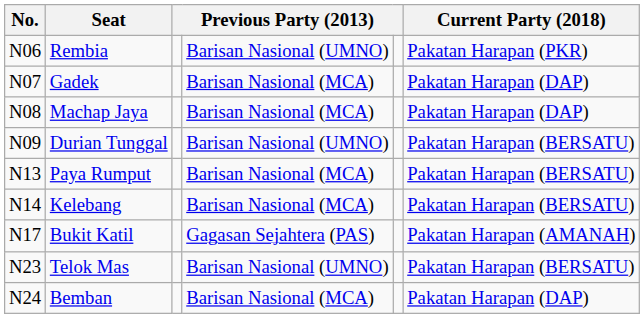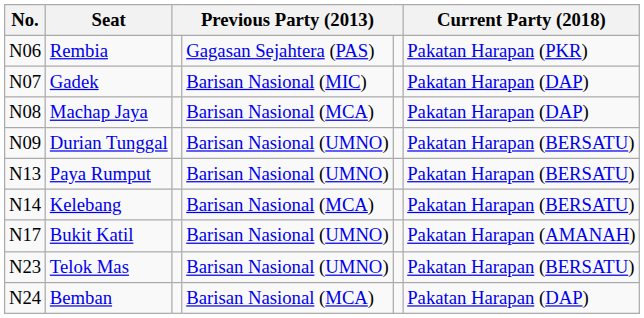(287, 50) Barisan Nasional (UMNO) -> (280, 50) Gagasan Sejahtera (PAS)
(280, 81) Barisan Nasional (MCA) -> (277, 81) Barisan Nasional (MIC)
(280, 174) Barisan Nasional (MCA) -> (287, 174) Barisan Nasional (UMNO)
(280, 235) Gagasan Sejahtera (PAS) -> (287, 235) Barisan Nasional (UMNO)
